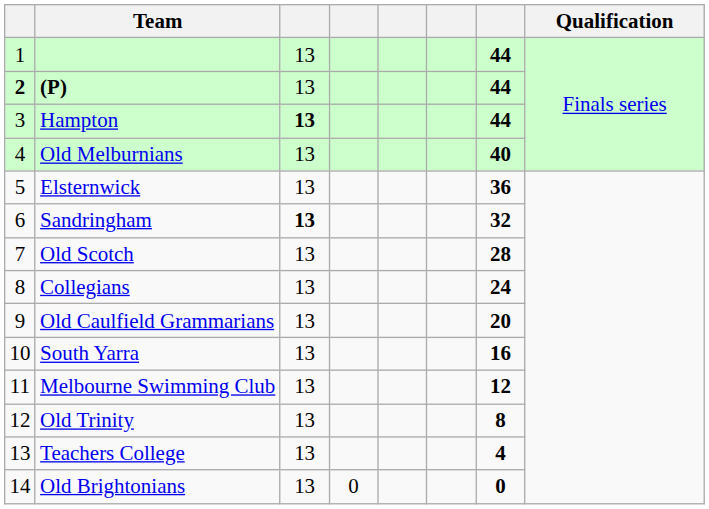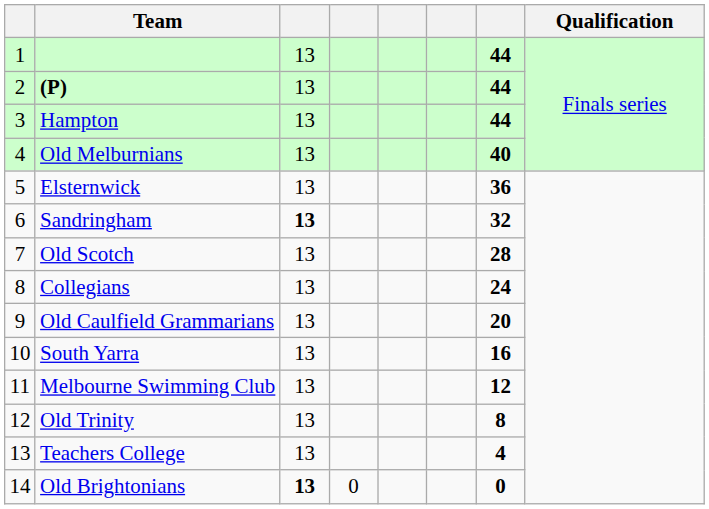(20, 87) bold -> (20, 87) normal
(305, 120) bold -> (305, 120) normal
(305, 486) normal -> (305, 486) bold
